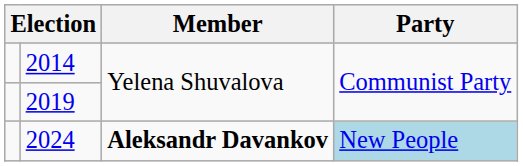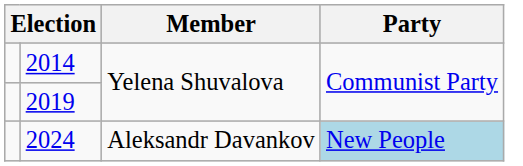(218, 140) bold -> (211, 140) normal
